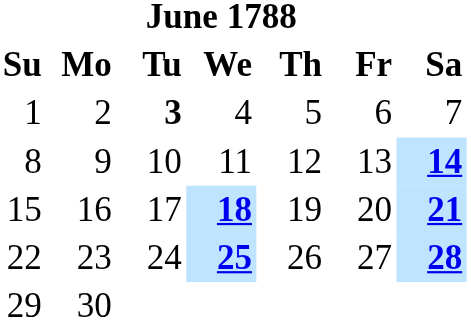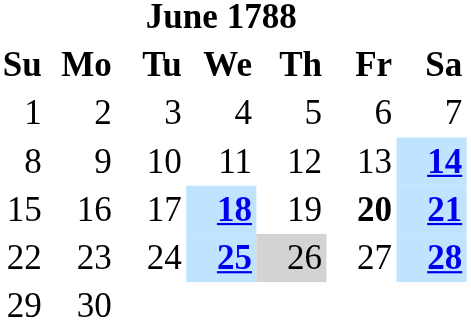(173, 112) bold -> (173, 112) normal
(375, 209) normal -> (375, 209) bold
(305, 257) no background -> (305, 257) lightgrey background
